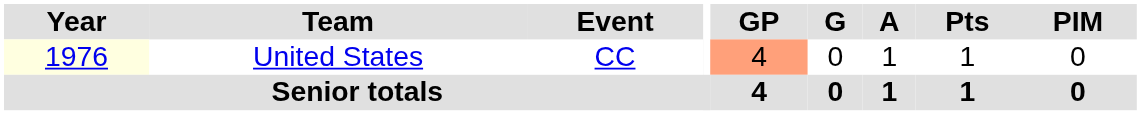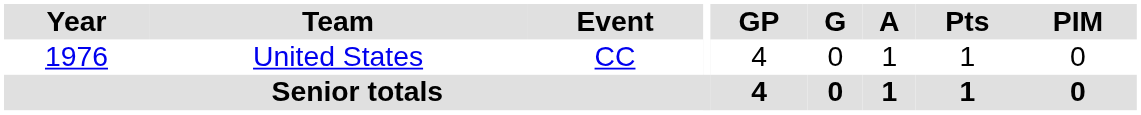(76, 56) lightyellow background -> (76, 56) no background
(759, 56) lightsalmon background -> (759, 56) no background
